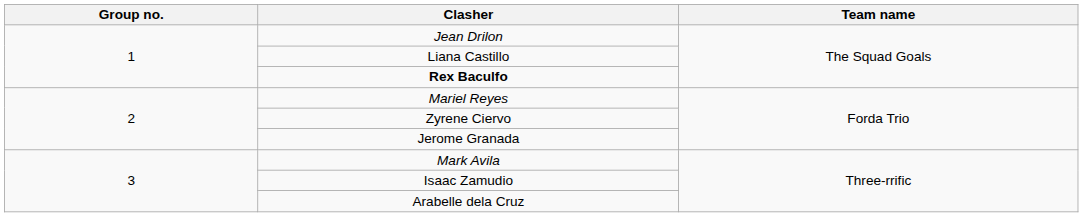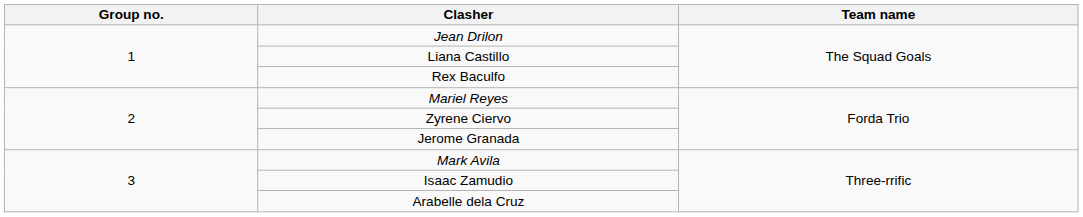(468, 77) bold -> (468, 77) normal
